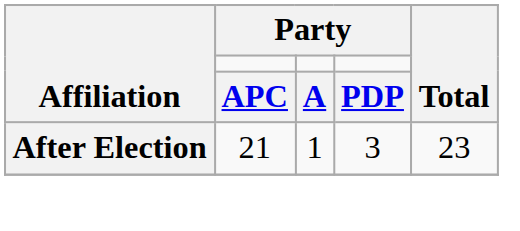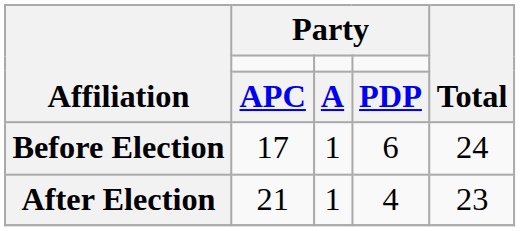+ row: (119, 147)
(373, 147) 3 -> (390, 198) 4
